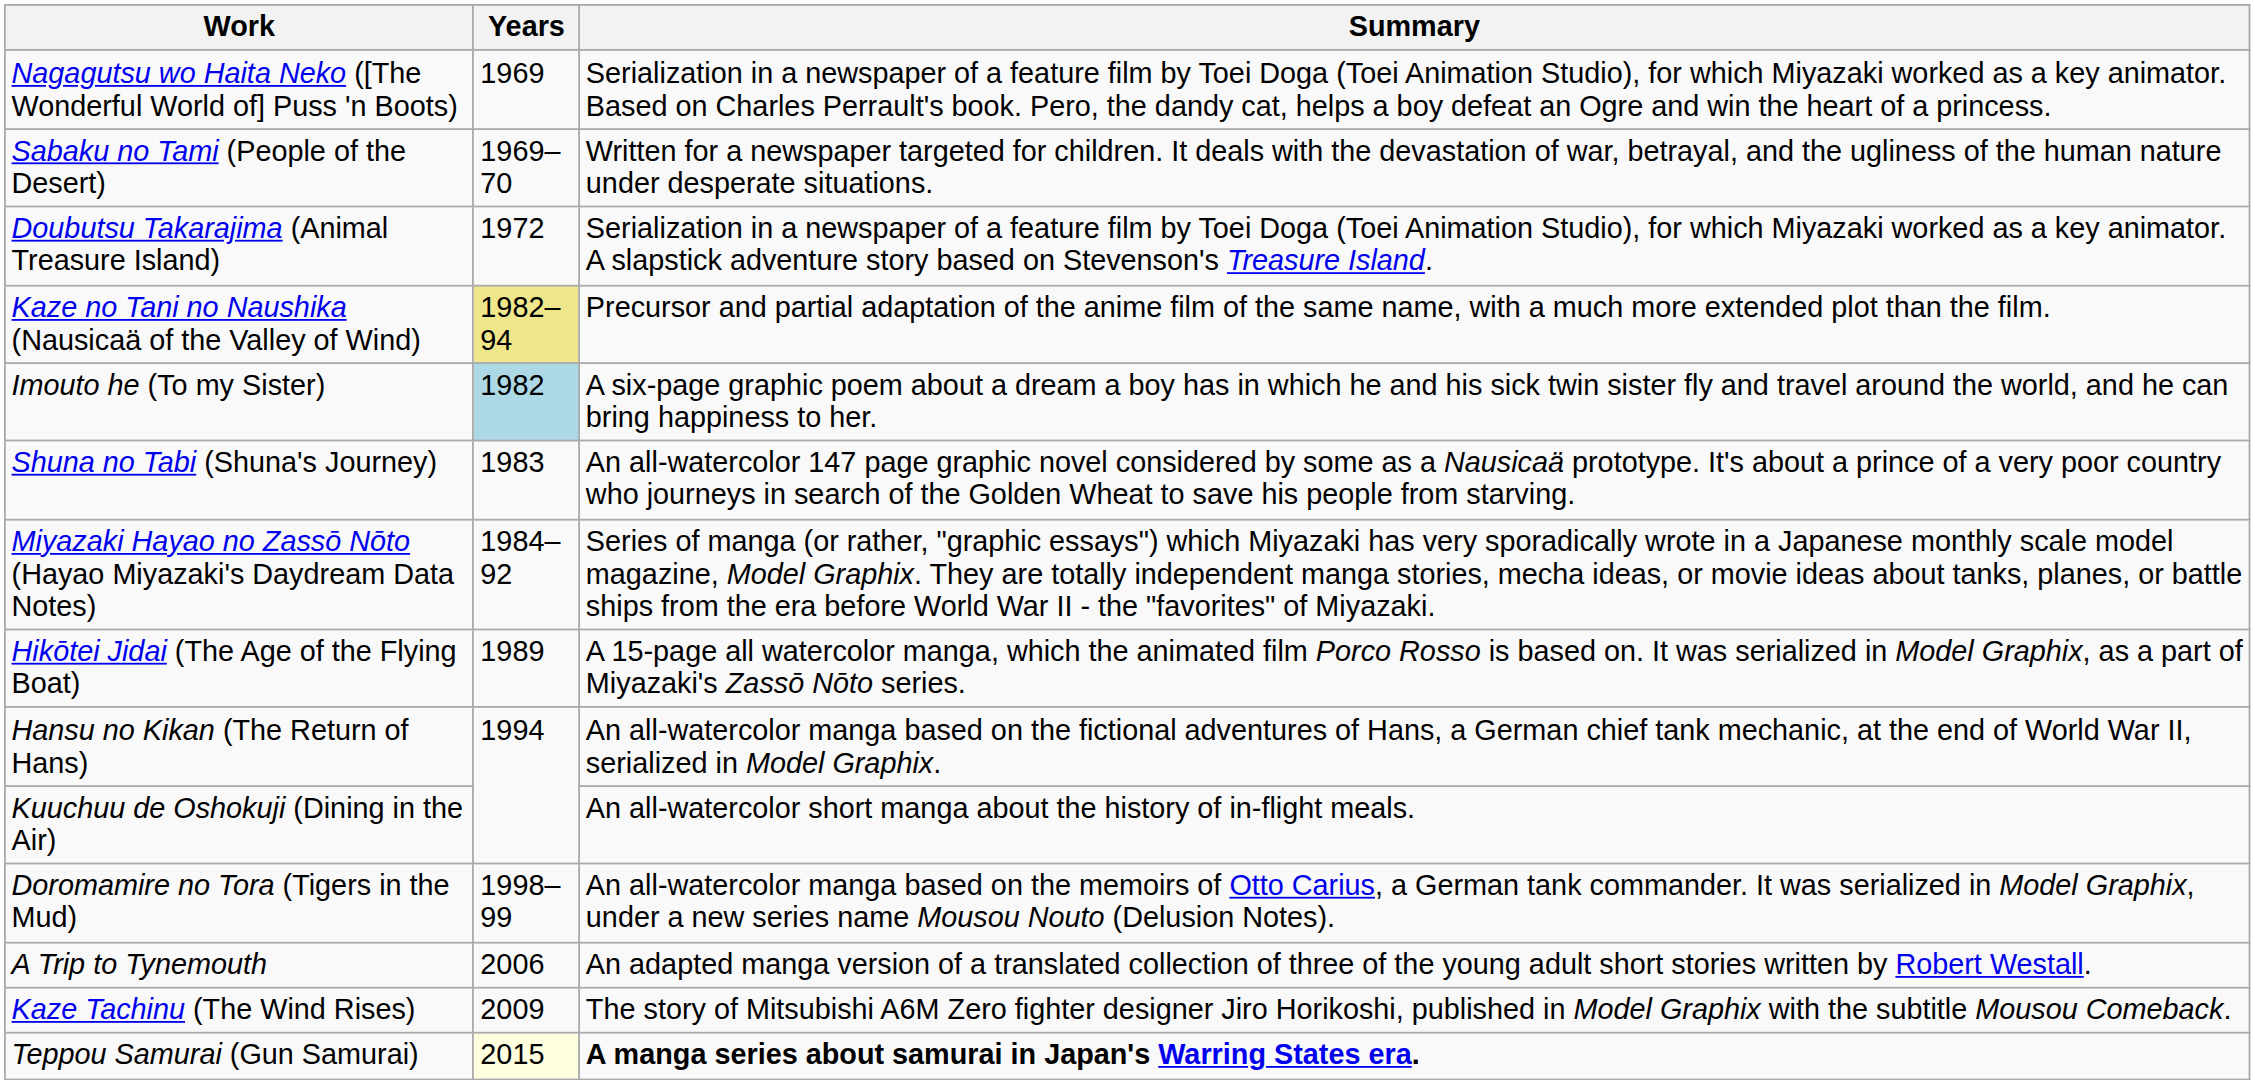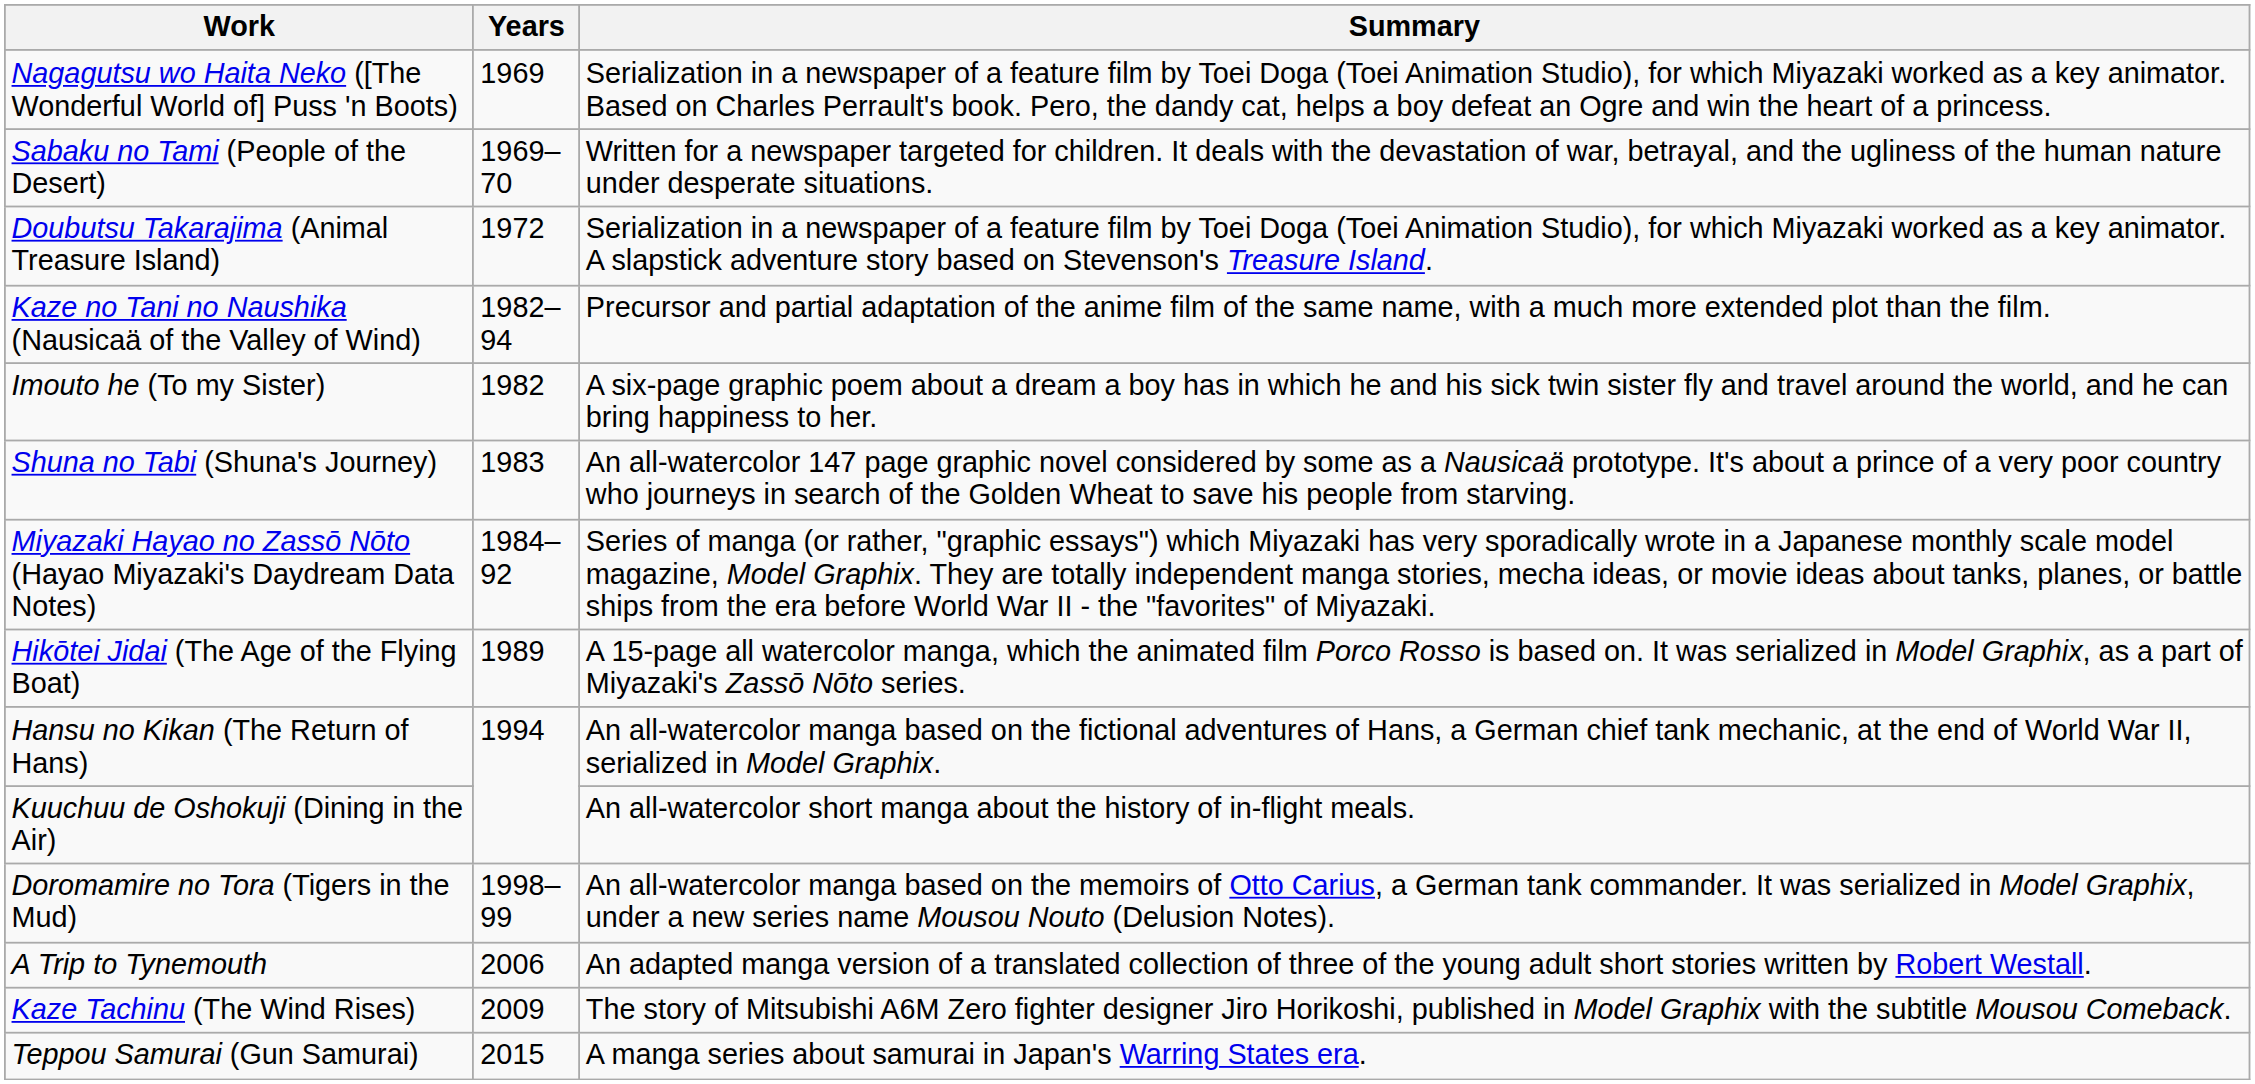(520, 323) khaki background -> (520, 323) no background
(512, 385) lightblue background -> (512, 385) no background
(512, 1055) lightyellow background -> (512, 1055) no background
(1003, 1055) bold -> (976, 1055) normal
